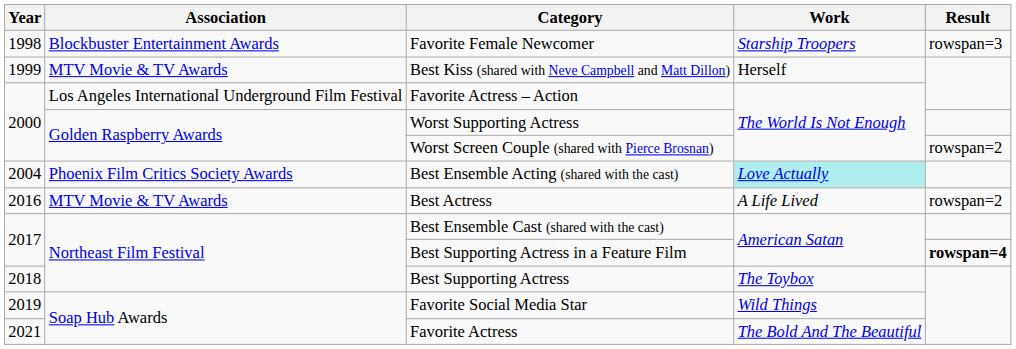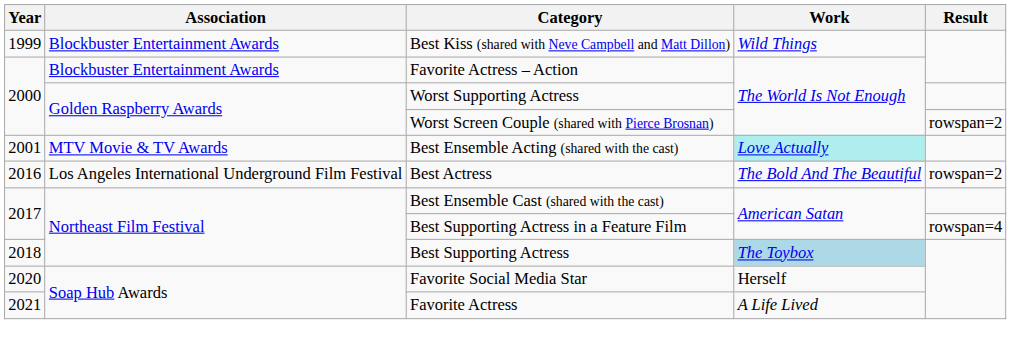- row: (502, 43)
(138, 69) MTV Movie & TV Awards -> (164, 43) Blockbuster Entertainment Awards
(762, 69) Herself -> (777, 43) Wild Things
(226, 95) Los Angeles International Underground Film Festival -> (164, 69) Blockbuster Entertainment Awards
(25, 174) 2004 -> (25, 148) 2001
(171, 174) Phoenix Film Critics Society Awards -> (138, 148) MTV Movie & TV Awards
(138, 200) MTV Movie & TV Awards -> (226, 174) Los Angeles International Underground Film Festival
(778, 200) A Life Lived -> (829, 174) The Bold And The Beautiful
(968, 252) bold -> (966, 226) normal
(776, 278) no background -> (776, 252) lightblue background
(25, 305) 2019 -> (25, 278) 2020
(777, 305) Wild Things -> (762, 278) Herself
(829, 331) The Bold And The Beautiful -> (778, 305) A Life Lived
